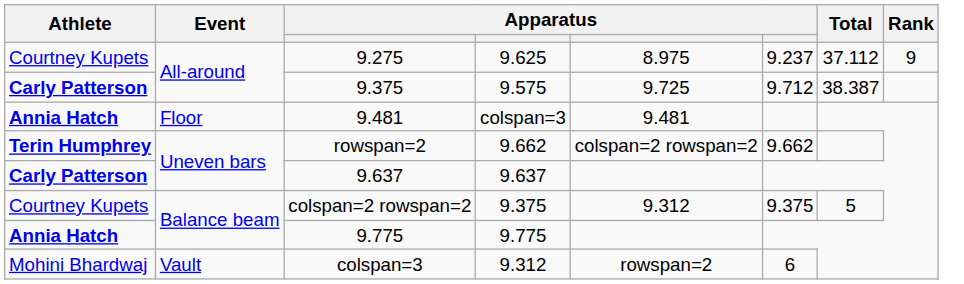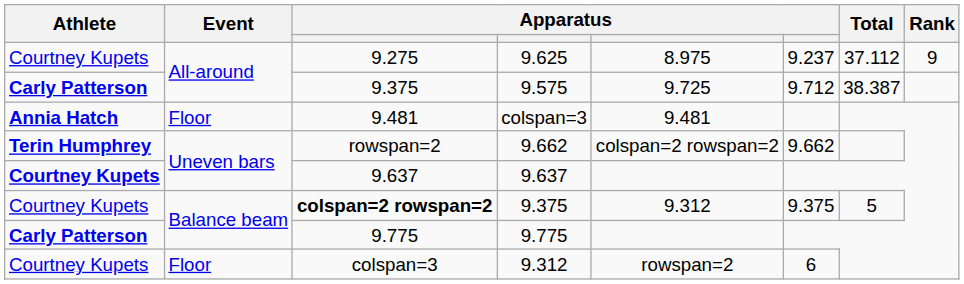(78, 176) Carly Patterson -> (84, 176) Courtney Kupets
(380, 206) normal -> (395, 206) bold
(64, 235) Annia Hatch -> (78, 235) Carly Patterson
(78, 265) Mohini Bhardwaj -> (79, 265) Courtney Kupets
(181, 265) Vault -> (190, 265) Floor
